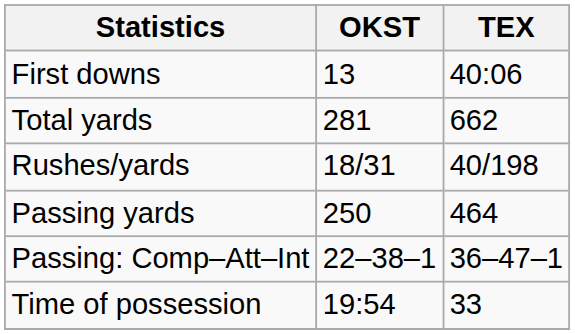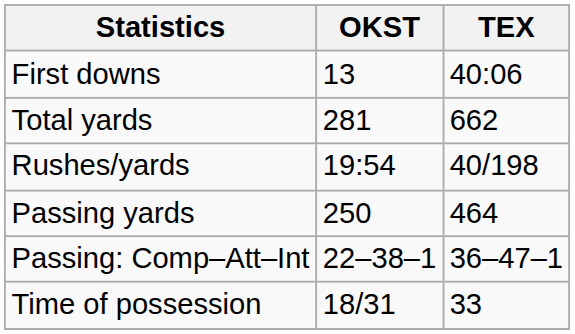(359, 166) 18/31 -> (359, 166) 19:54
(359, 304) 19:54 -> (359, 304) 18/31
